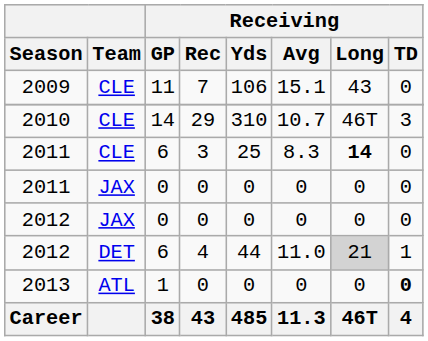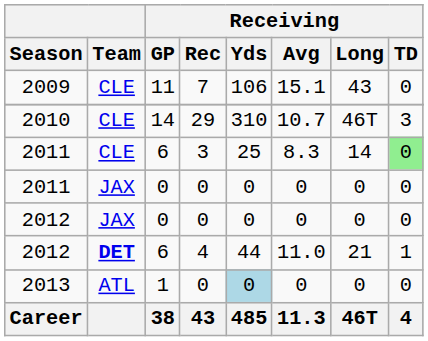(360, 154) bold -> (360, 154) normal
(406, 154) no background -> (406, 154) lightgreen background
(117, 253) normal -> (117, 253) bold
(360, 253) lightgrey background -> (360, 253) no background
(249, 286) no background -> (249, 286) lightblue background
(406, 286) bold -> (406, 286) normal
